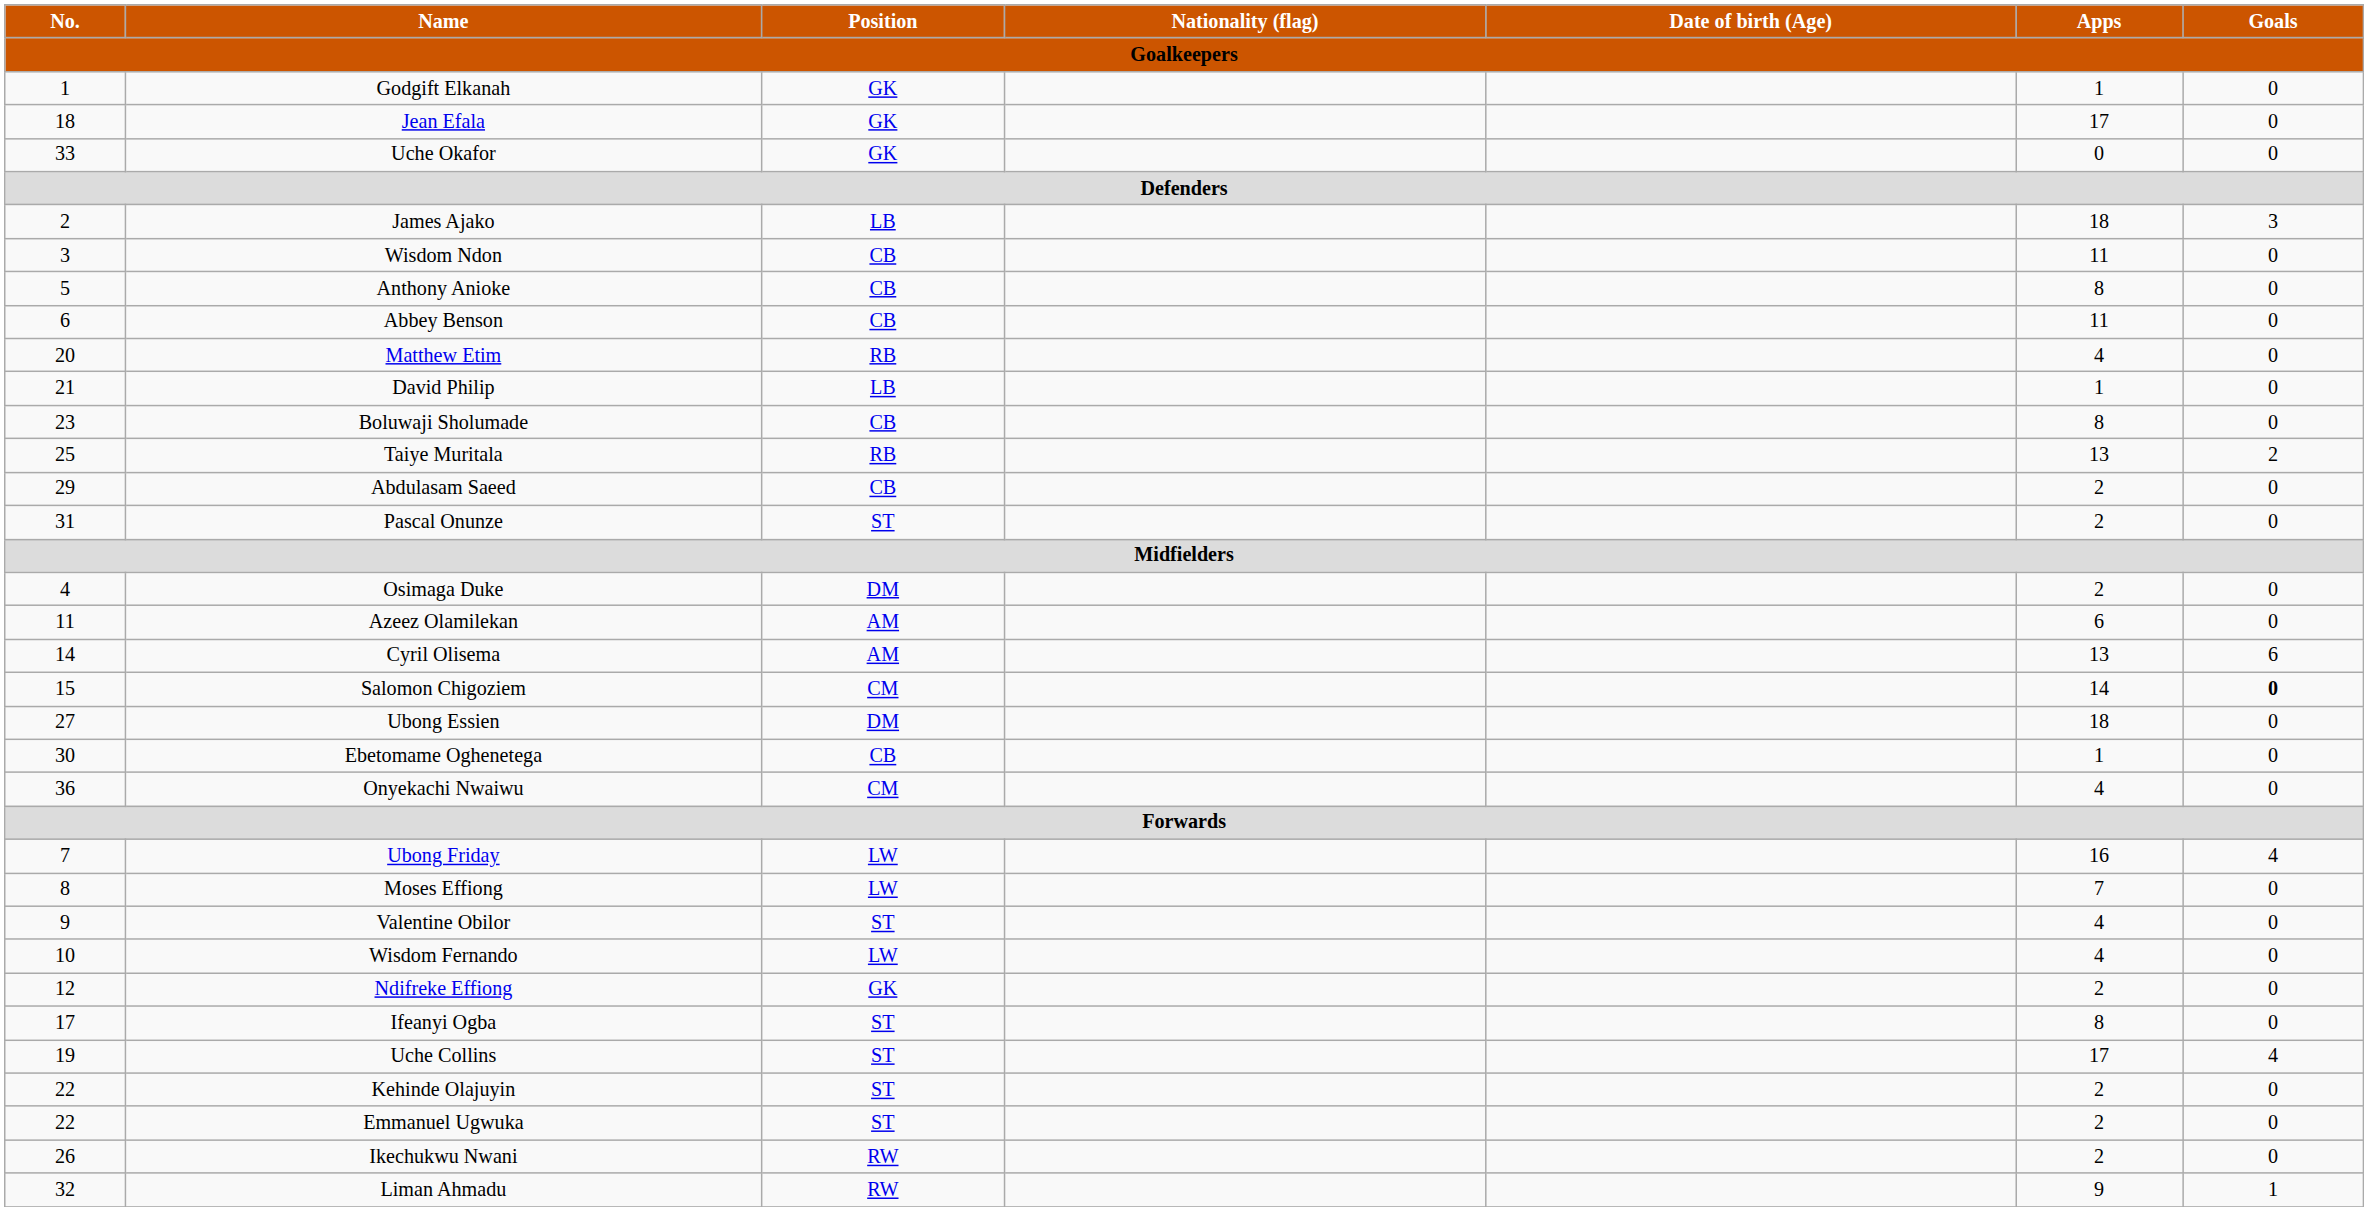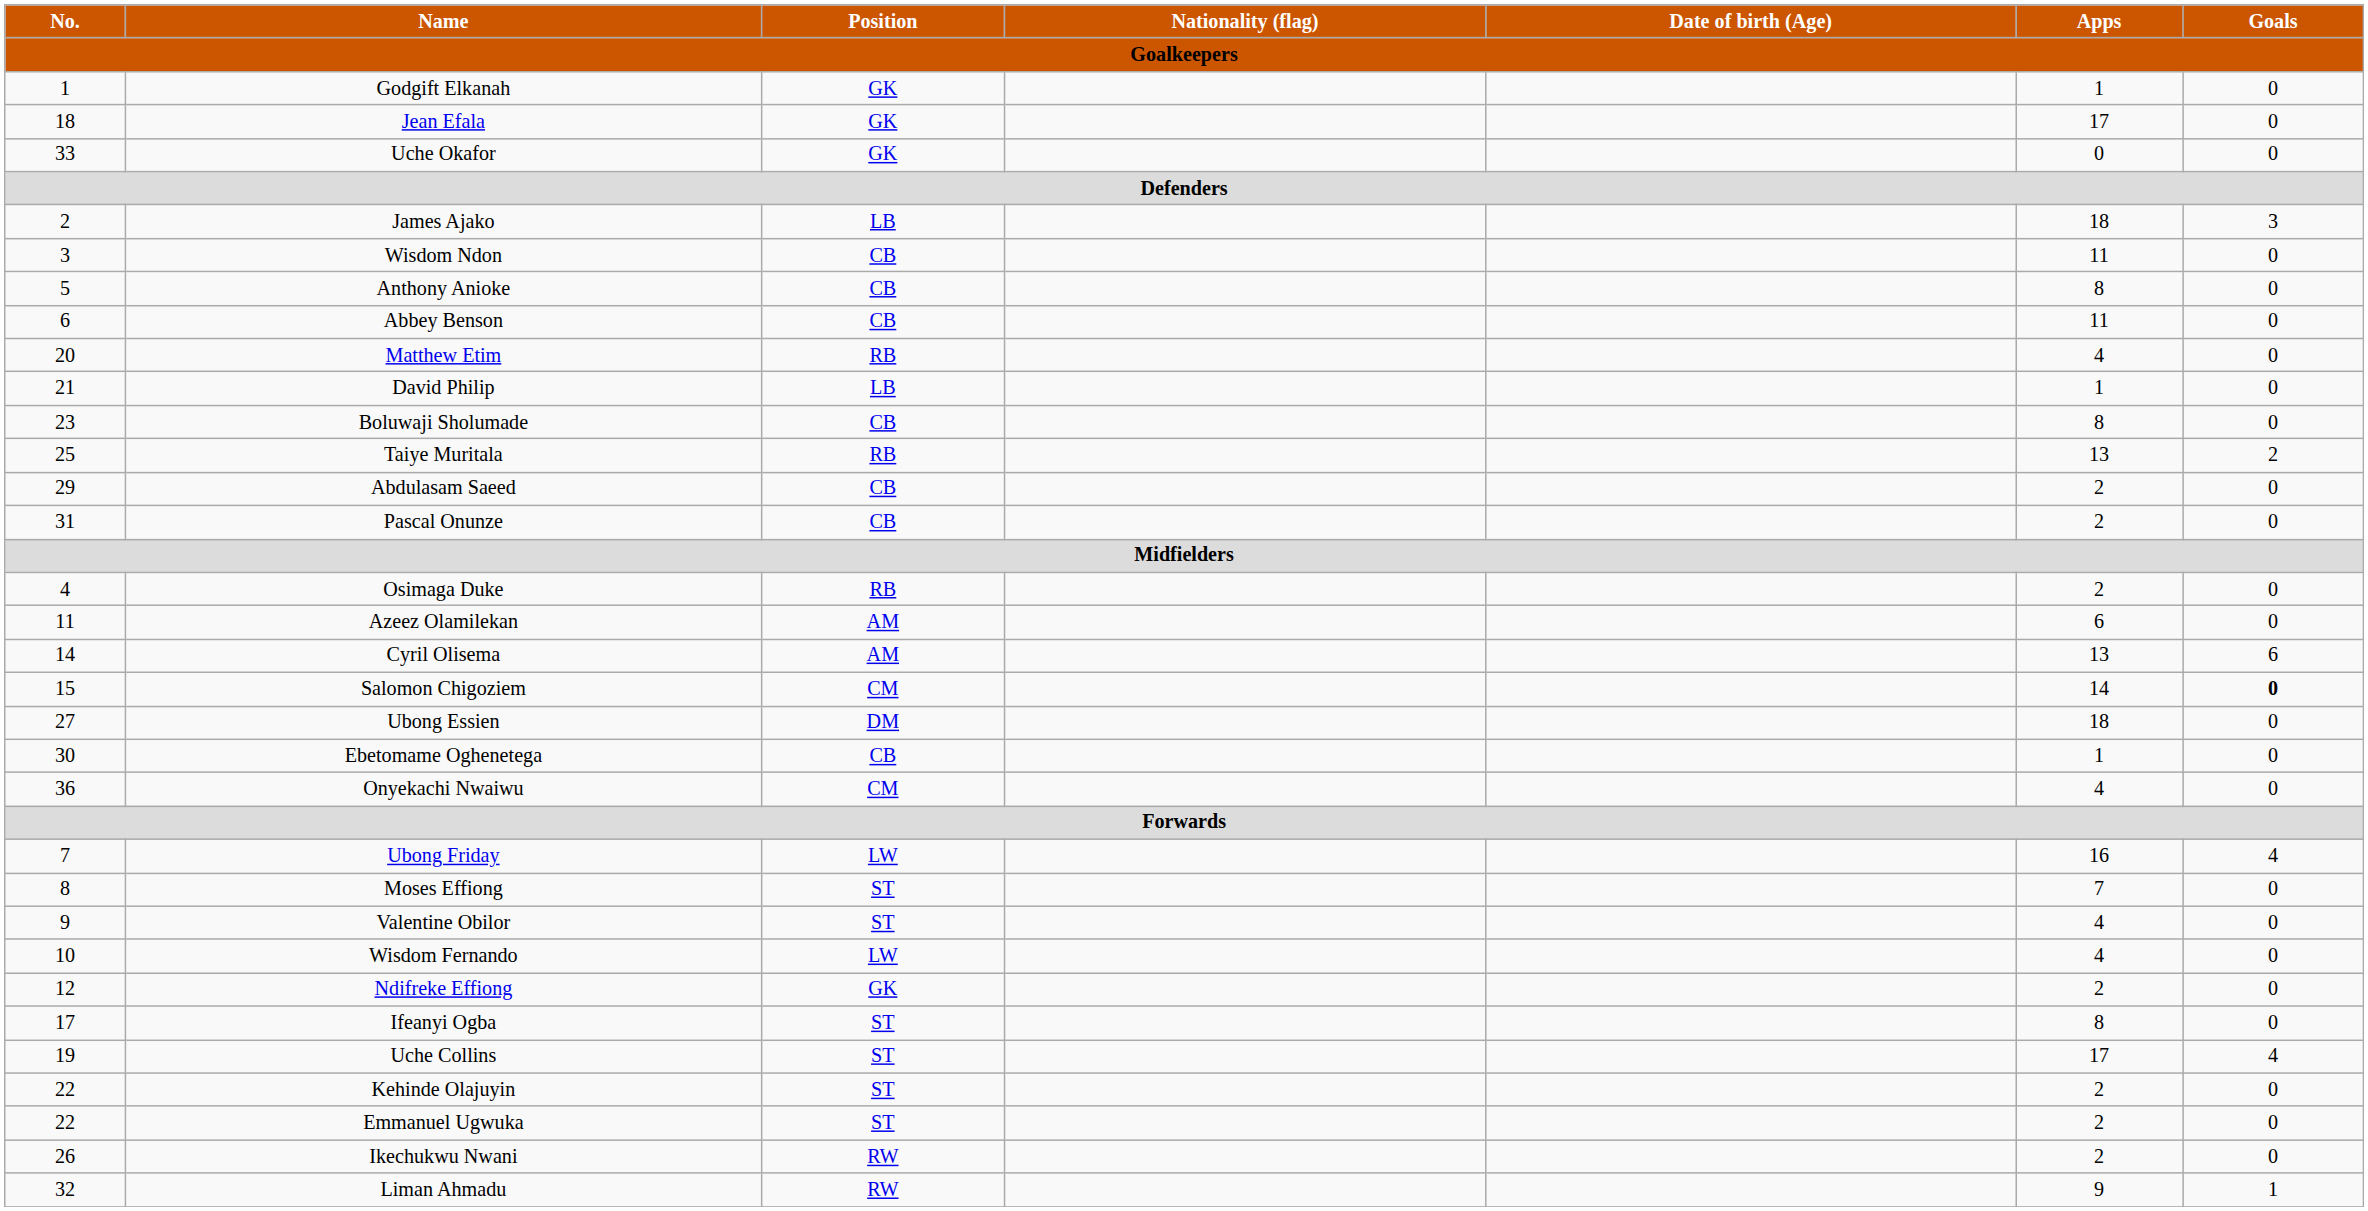(883, 521) ST -> (883, 521) CB
(883, 588) DM -> (883, 588) RB
(883, 888) LW -> (883, 888) ST
